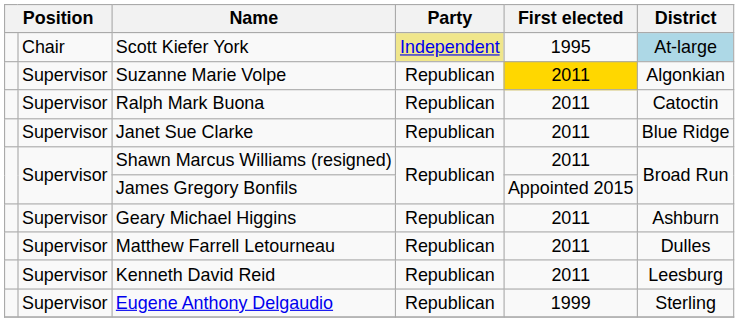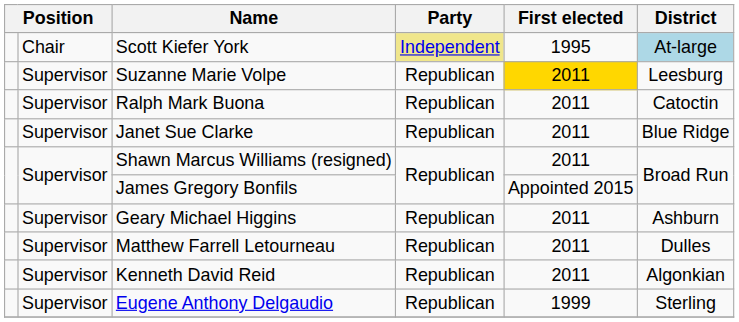(686, 75) Algonkian -> (686, 75) Leesburg
(686, 274) Leesburg -> (686, 274) Algonkian
